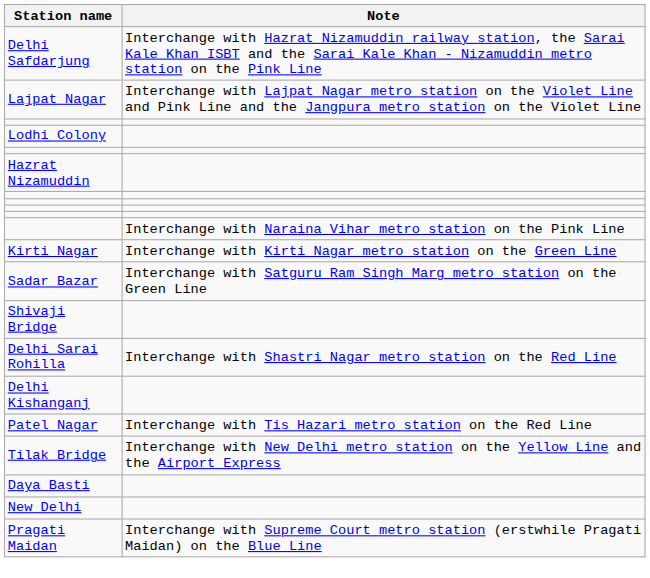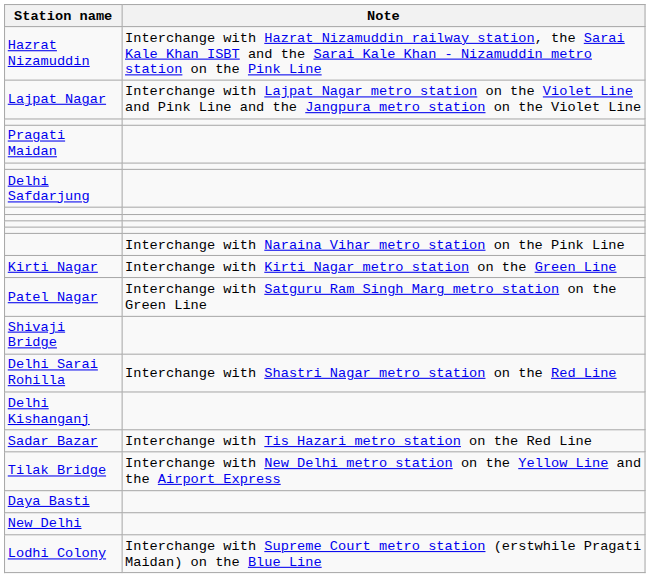(49, 54) Delhi Safdarjung -> (49, 54) Hazrat Nizamuddin
(57, 136) Lodhi Colony -> (36, 144) Pragati Maidan
(49, 173) Hazrat Nizamuddin -> (49, 189) Delhi Safdarjung
(53, 281) Sadar Bazar -> (53, 297) Patel Nagar
(53, 425) Patel Nagar -> (53, 441) Sadar Bazar
(36, 538) Pragati Maidan -> (57, 554) Lodhi Colony
